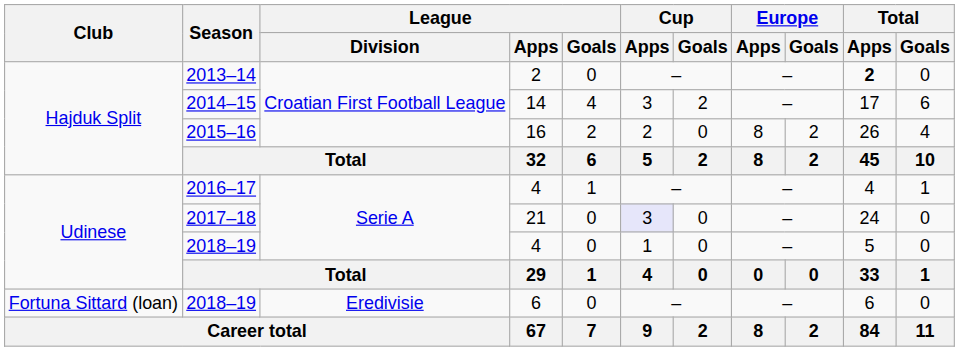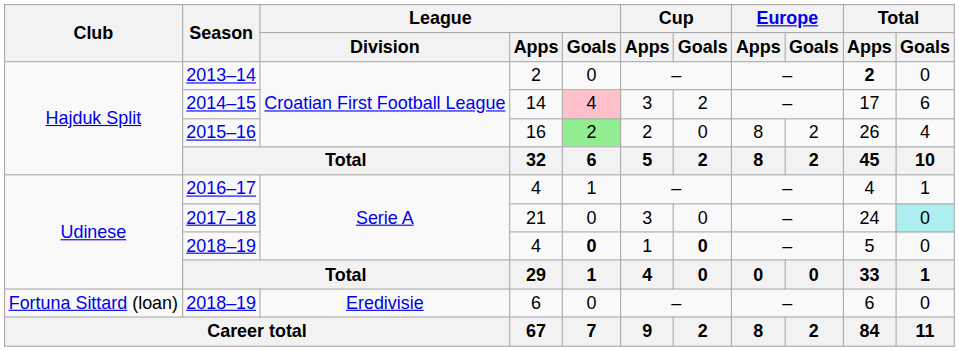(592, 103) no background -> (592, 103) pink background
(592, 132) no background -> (592, 132) lightgreen background
(647, 217) lavender background -> (647, 217) no background
(925, 217) no background -> (925, 217) paleturquoise background
(592, 246) normal -> (592, 246) bold
(703, 246) normal -> (703, 246) bold
